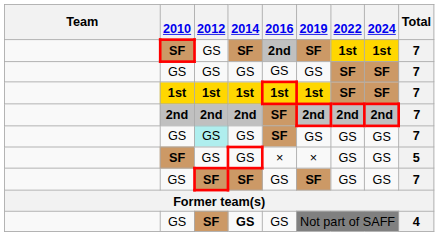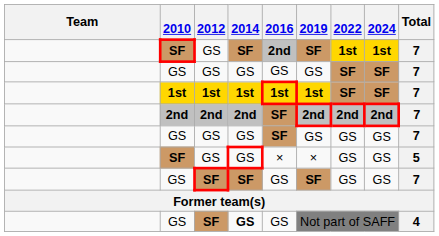(211, 137) paleturquoise background -> (211, 137) no background
